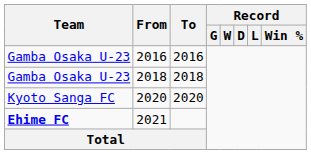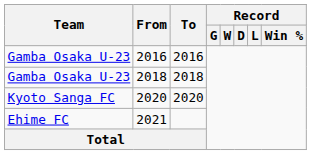(38, 119) bold -> (38, 119) normal
